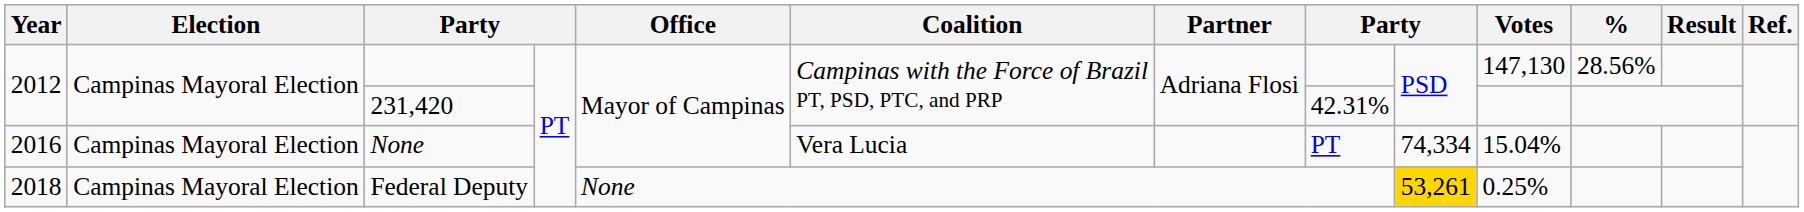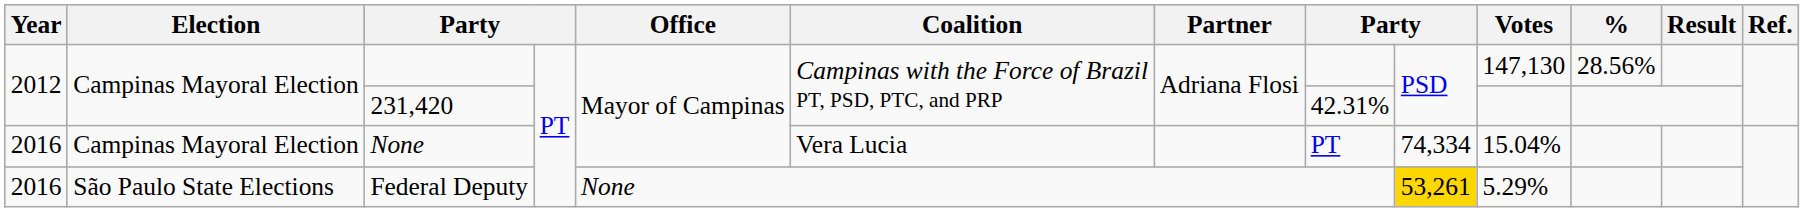(36, 186) 2018 -> (36, 186) 2016
(216, 186) Campinas Mayoral Election -> (204, 186) São Paulo State Elections
(1515, 186) 0.25% -> (1515, 186) 5.29%
